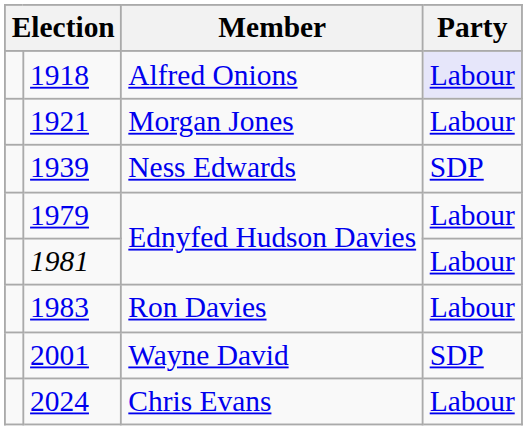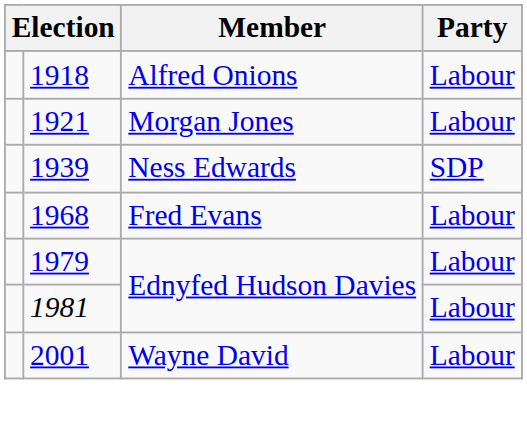(472, 74) lavender background -> (472, 74) no background
+ row: (60, 214)
- row: (60, 307)
(457, 354) SDP -> (472, 354) Labour
- row: (60, 401)
